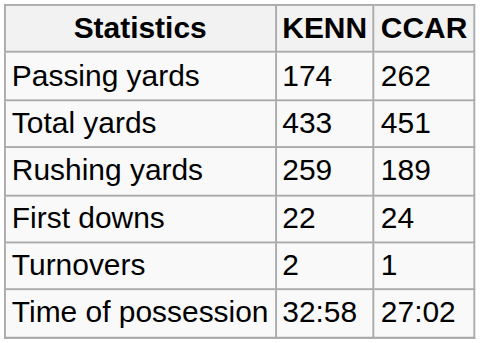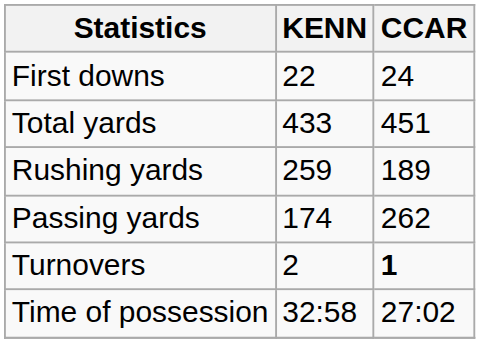rows swapped: (88, 218) <-> (106, 75)
(389, 265) normal -> (389, 265) bold
